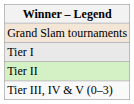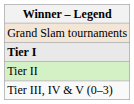(20, 52) normal -> (22, 52) bold
